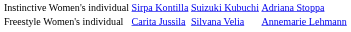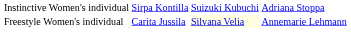(218, 21) no background -> (218, 21) lightyellow background
